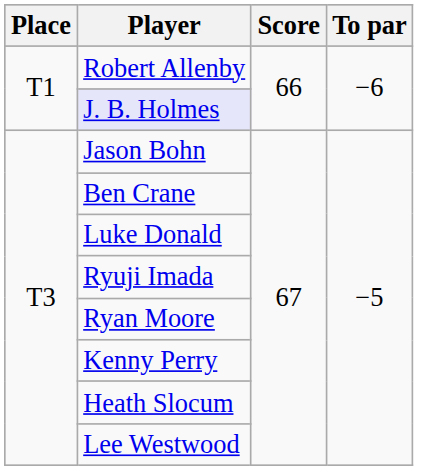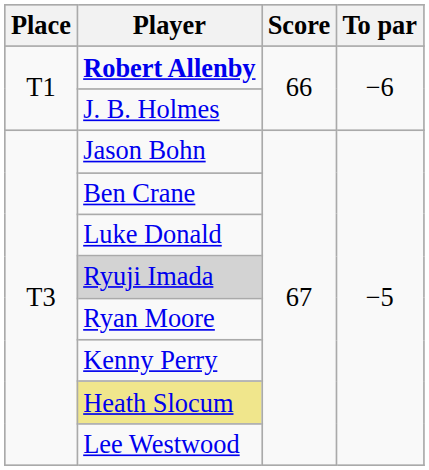(164, 67) normal -> (169, 67) bold
(151, 109) lavender background -> (151, 109) no background
(148, 276) no background -> (148, 276) lightgrey background
(158, 402) no background -> (158, 402) khaki background
